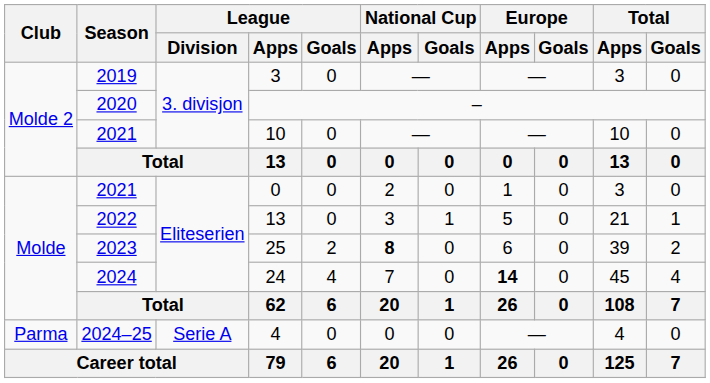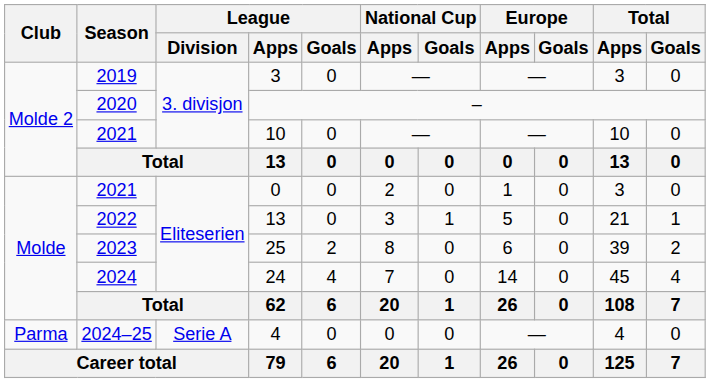(389, 248) bold -> (389, 248) normal
(507, 276) bold -> (507, 276) normal
